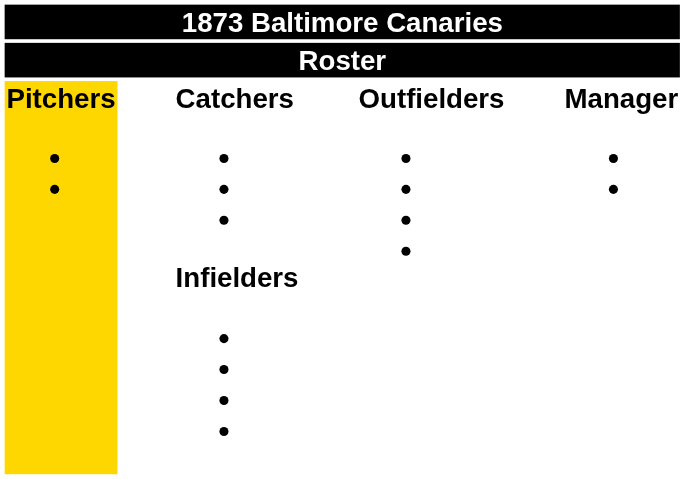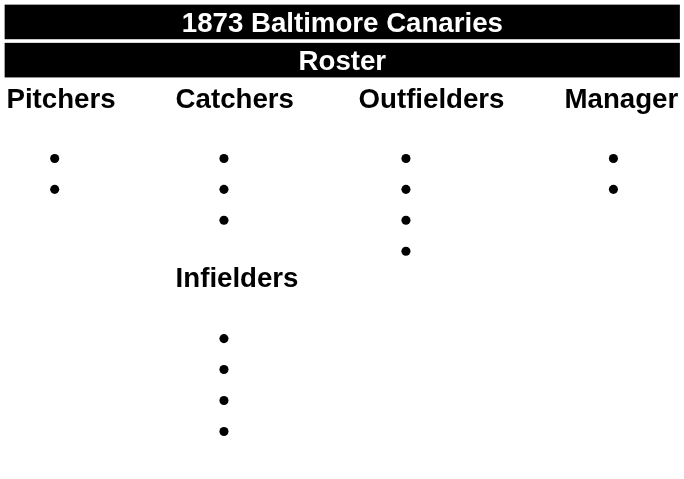(61, 143) gold background -> (61, 143) no background
